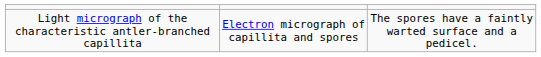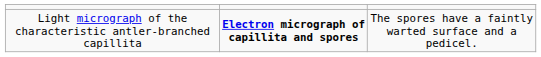(294, 31) normal -> (294, 31) bold
